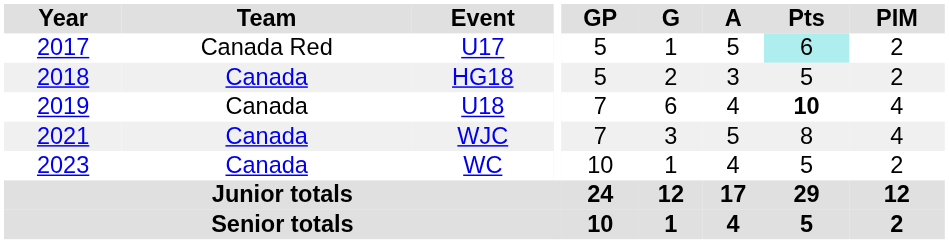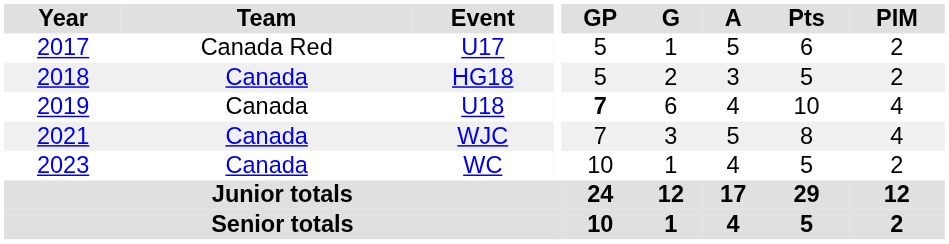(807, 47) paleturquoise background -> (807, 47) no background
(600, 106) normal -> (600, 106) bold
(807, 106) bold -> (807, 106) normal
